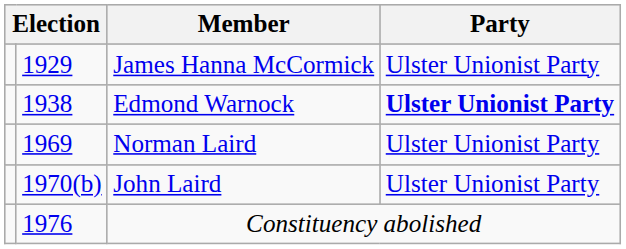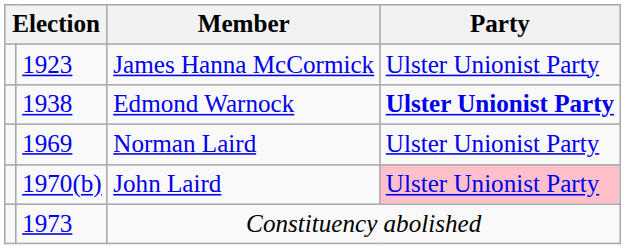(47, 64) 1929 -> (47, 64) 1923
(493, 183) no background -> (493, 183) pink background
(47, 223) 1976 -> (47, 223) 1973
